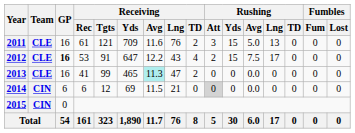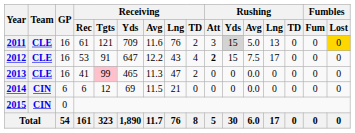(233, 43) no background -> (233, 43) lightgrey background
(339, 43) no background -> (339, 43) gold background
(65, 58) bold -> (65, 58) normal
(213, 58) normal -> (213, 58) bold
(106, 74) no background -> (106, 74) pink background
(154, 74) paleturquoise background -> (154, 74) no background
(213, 89) lightgrey background -> (213, 89) no background
